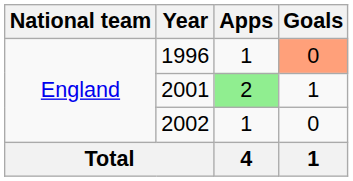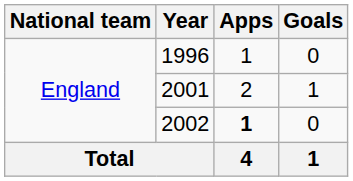(313, 55) lightsalmon background -> (313, 55) no background
(246, 90) lightgreen background -> (246, 90) no background
(246, 124) normal -> (246, 124) bold
